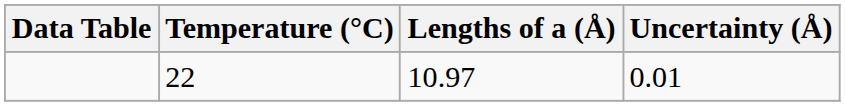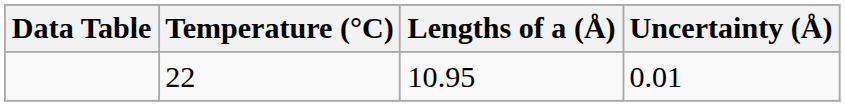(441, 76) 10.97 -> (441, 76) 10.95
